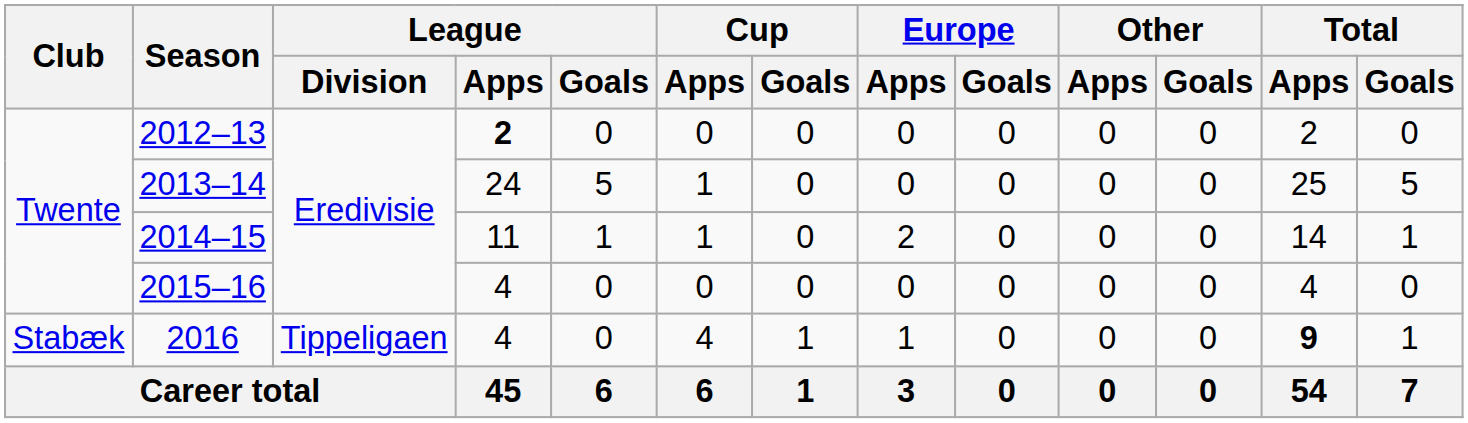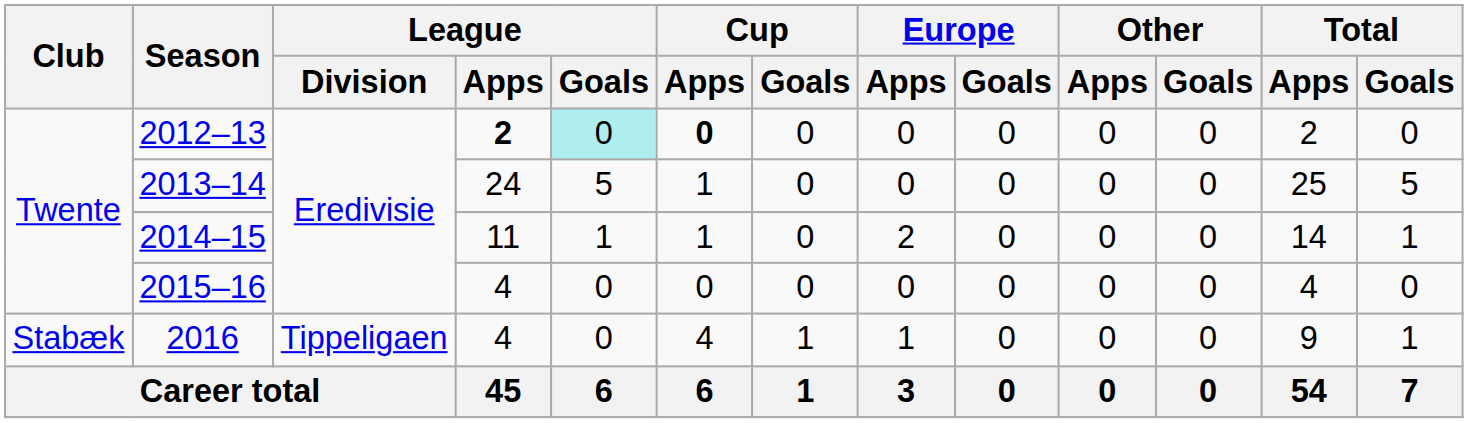(604, 133) no background -> (604, 133) paleturquoise background
(705, 133) normal -> (705, 133) bold
(1309, 339) bold -> (1309, 339) normal
